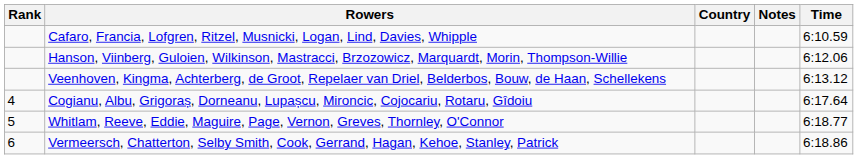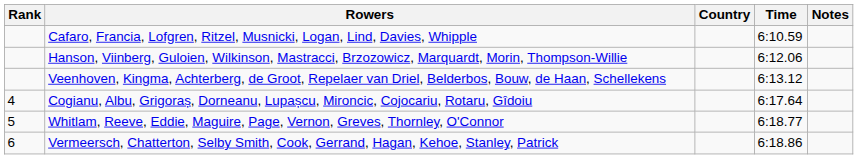columns swapped: (826, 15) <-> (777, 15)
